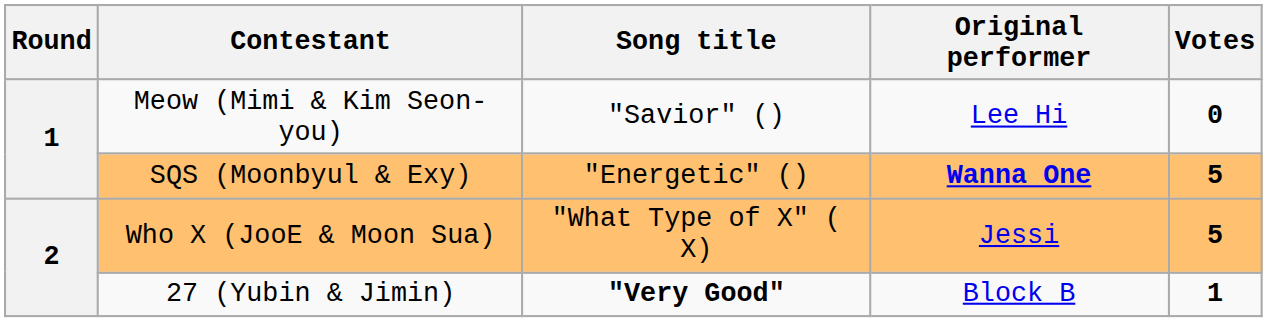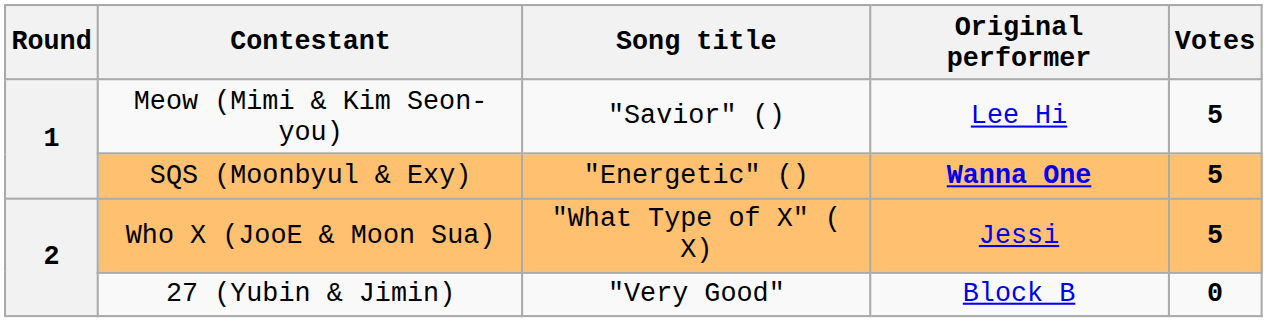(1215, 117) 0 -> (1215, 117) 5
(696, 294) bold -> (696, 294) normal
(1215, 294) 1 -> (1215, 294) 0
